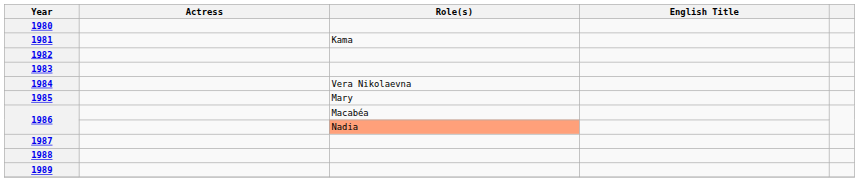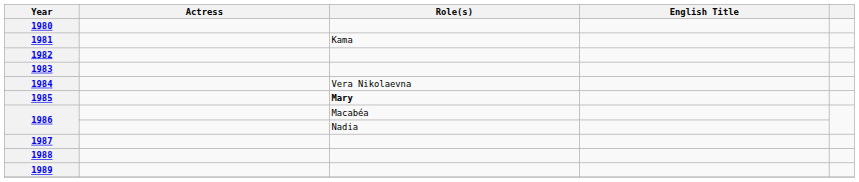(342, 98) normal -> (342, 98) bold
(345, 127) lightsalmon background -> (345, 127) no background
